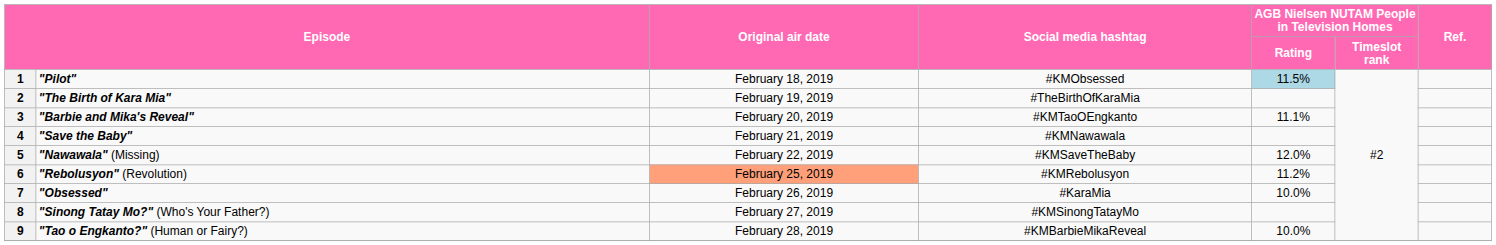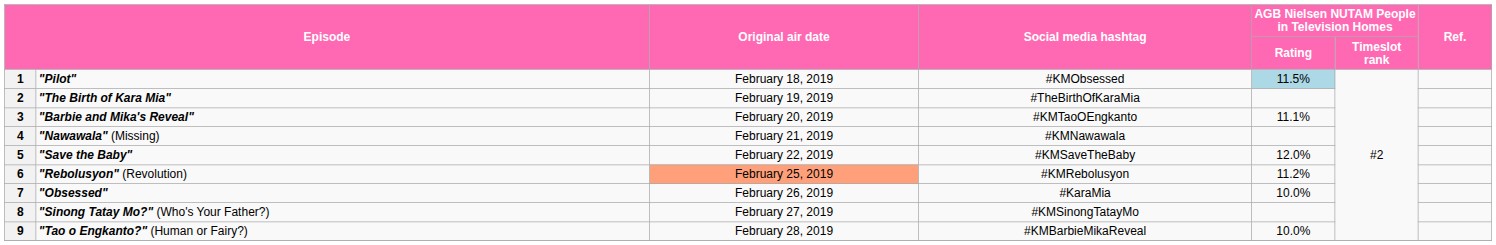(86, 136) "Save the Baby" -> (99, 136) "Nawawala" (Missing)
(99, 155) "Nawawala" (Missing) -> (86, 155) "Save the Baby"
